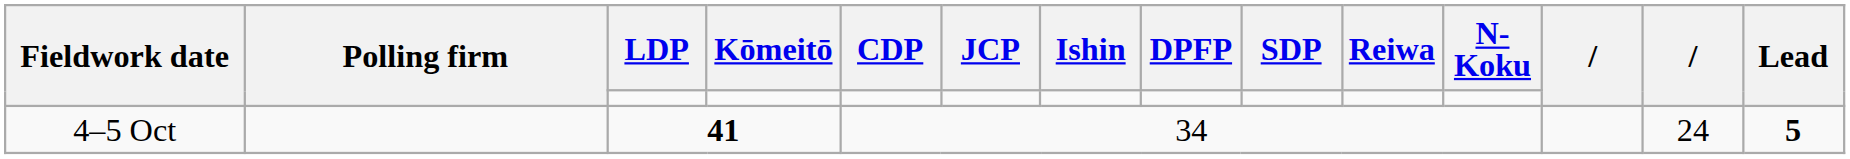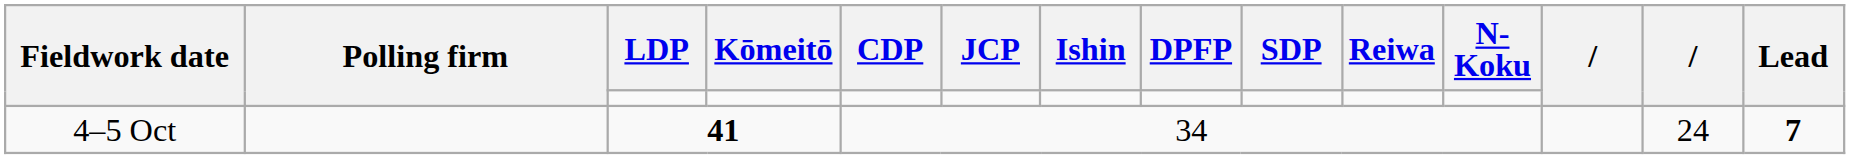(1793, 129) 5 -> (1793, 129) 7
